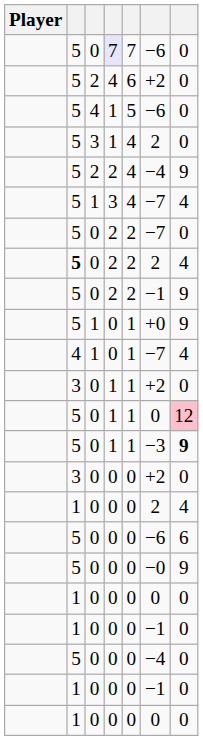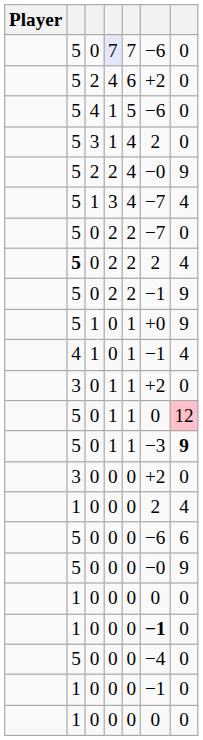(155, 171) −4 -> (155, 171) −0
(155, 354) −7 -> (155, 354) −1
(155, 628) normal -> (155, 628) bold
